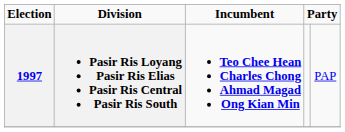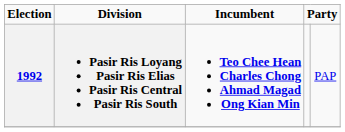(29, 75) 1997 -> (29, 75) 1992
